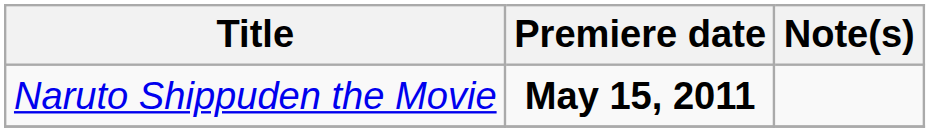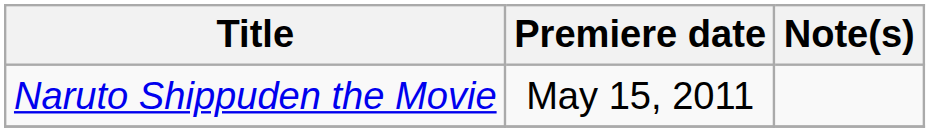(640, 95) bold -> (640, 95) normal
